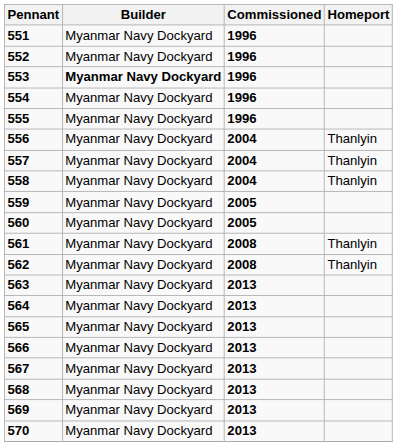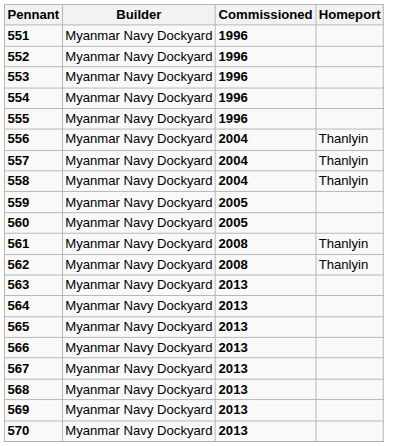(143, 77) bold -> (139, 77) normal
